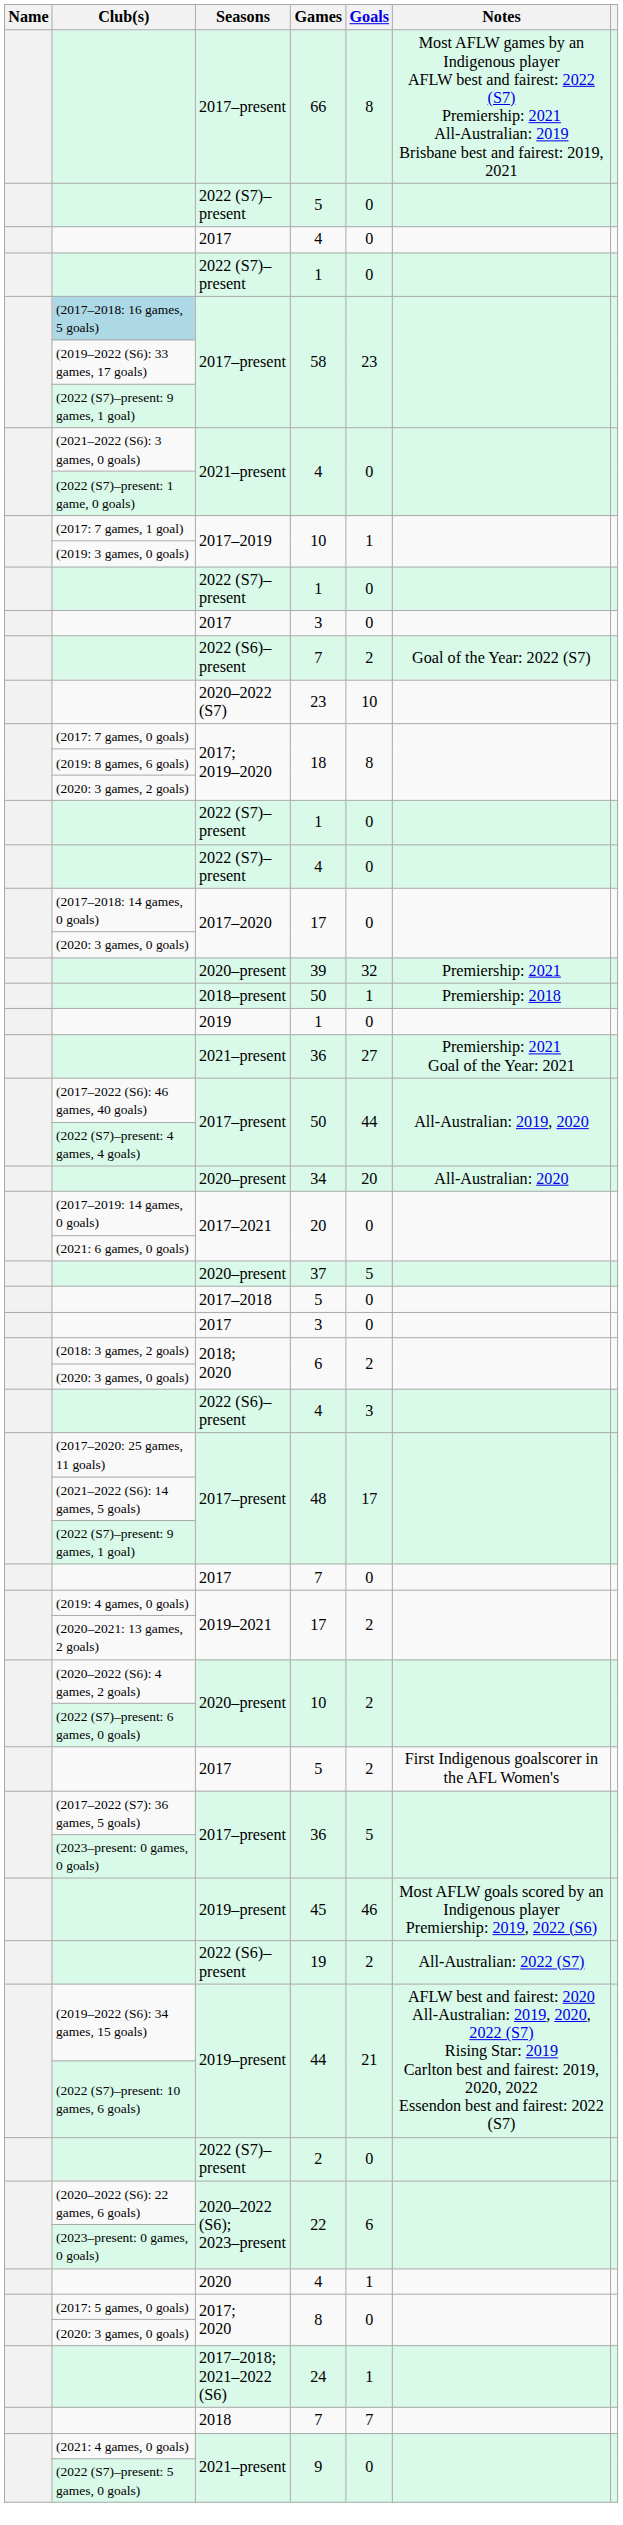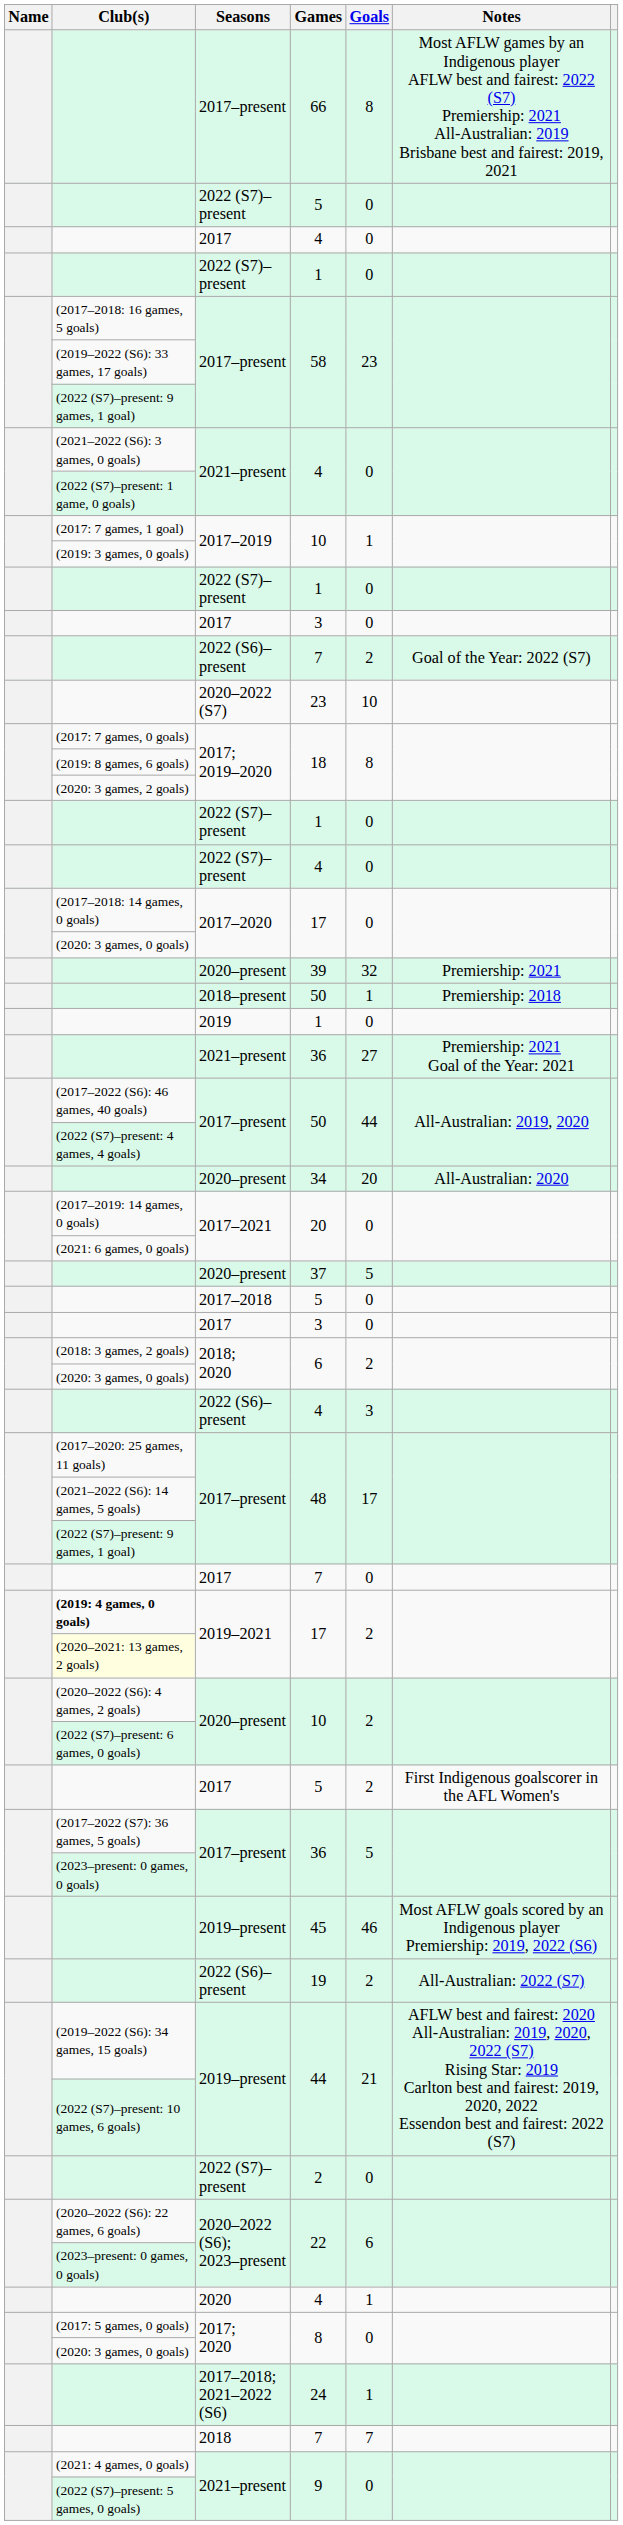(119, 319) lightblue background -> (119, 319) no background
(122, 1603) normal -> (105, 1611) bold
(119, 1638) no background -> (119, 1656) lightyellow background
